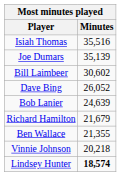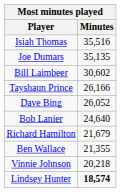(97, 57) 35,139 -> (97, 57) 35,135
+ row: (41, 88)
(97, 103) 24,639 -> (97, 118) 24,640
